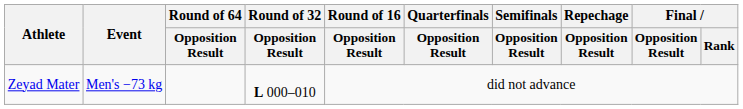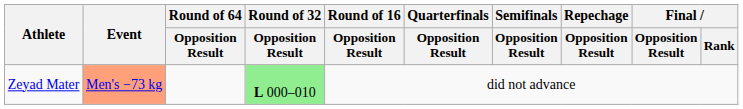(124, 85) no background -> (124, 85) lightsalmon background
(285, 93) no background -> (285, 93) lightgreen background
